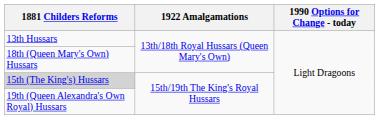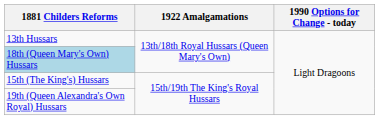(58, 59) no background -> (58, 59) lightblue background
(58, 80) lightgrey background -> (58, 80) no background
